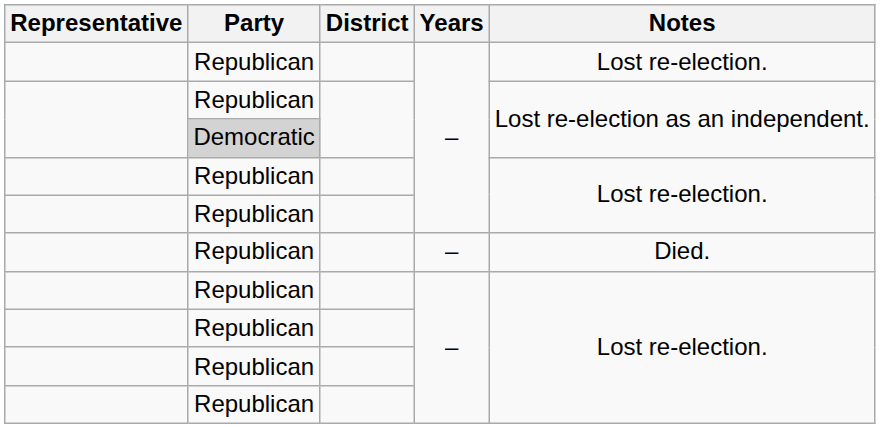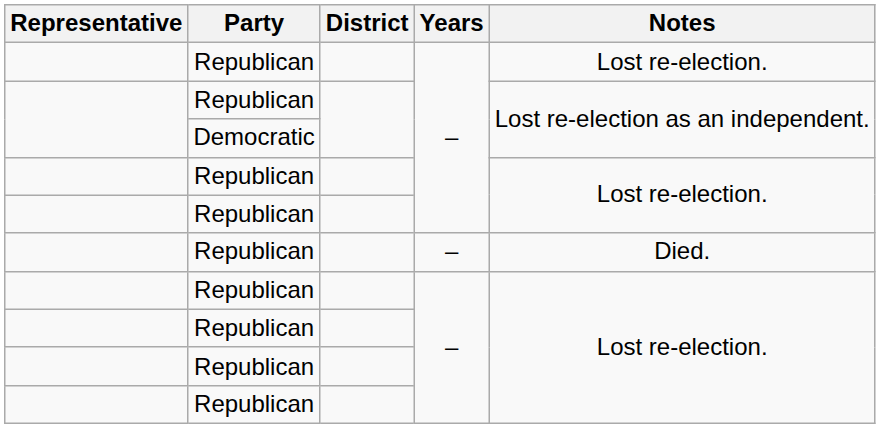(254, 137) lightgrey background -> (254, 137) no background
